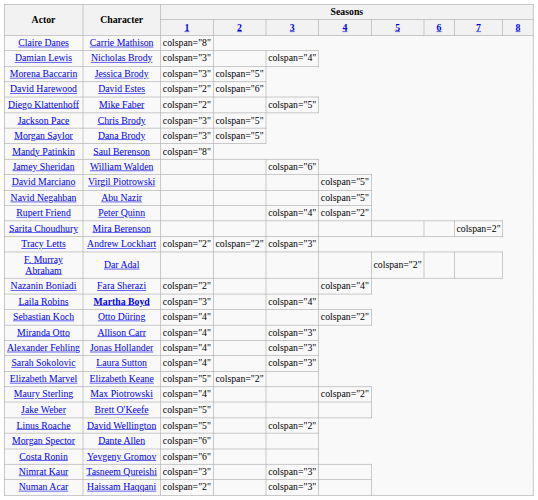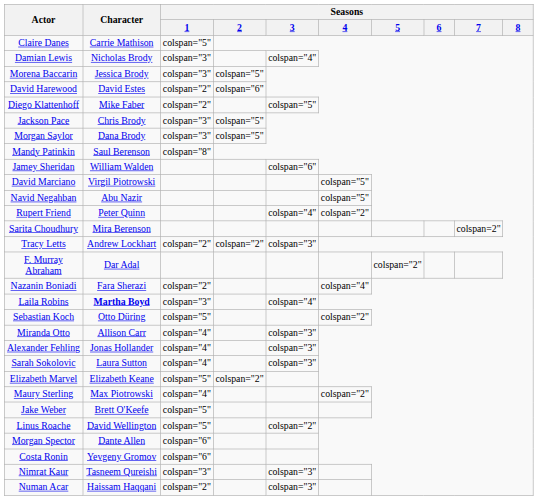(187, 43) colspan="8" -> (187, 43) colspan="5"
(187, 317) colspan="4" -> (187, 317) colspan="5"
